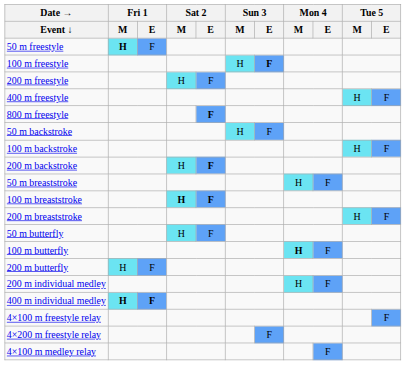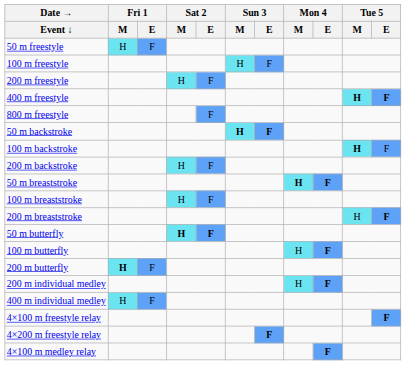(123, 47) bold -> (123, 47) normal
(269, 64) bold -> (269, 64) normal
(357, 97) normal -> (357, 97) bold
(386, 97) normal -> (386, 97) bold
(211, 114) bold -> (211, 114) normal
(240, 131) normal -> (240, 131) bold
(269, 131) normal -> (269, 131) bold
(357, 148) normal -> (357, 148) bold
(211, 165) bold -> (211, 165) normal
(299, 182) normal -> (299, 182) bold
(328, 182) normal -> (328, 182) bold
(181, 199) bold -> (181, 199) normal
(211, 199) bold -> (211, 199) normal
(386, 216) normal -> (386, 216) bold
(181, 233) normal -> (181, 233) bold
(211, 233) normal -> (211, 233) bold
(299, 250) bold -> (299, 250) normal
(328, 250) normal -> (328, 250) bold
(123, 267) normal -> (123, 267) bold
(328, 284) normal -> (328, 284) bold
(123, 301) bold -> (123, 301) normal
(152, 301) bold -> (152, 301) normal
(386, 318) normal -> (386, 318) bold
(269, 335) normal -> (269, 335) bold
(328, 352) normal -> (328, 352) bold
